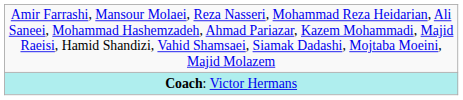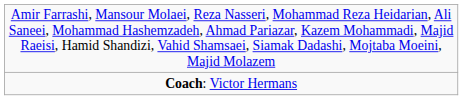(231, 83) paleturquoise background -> (231, 83) no background
